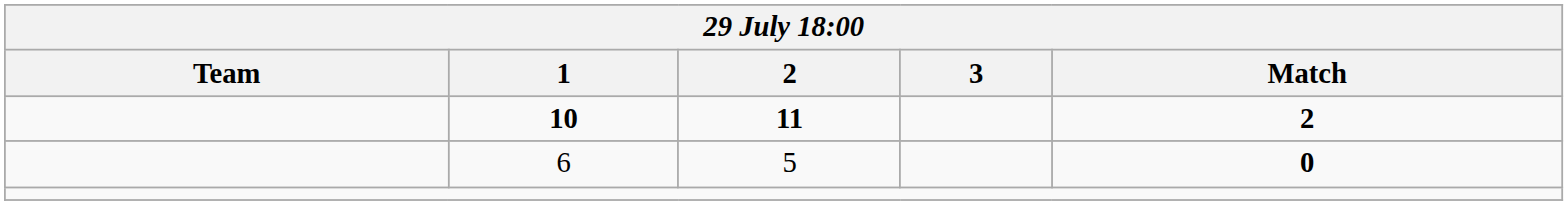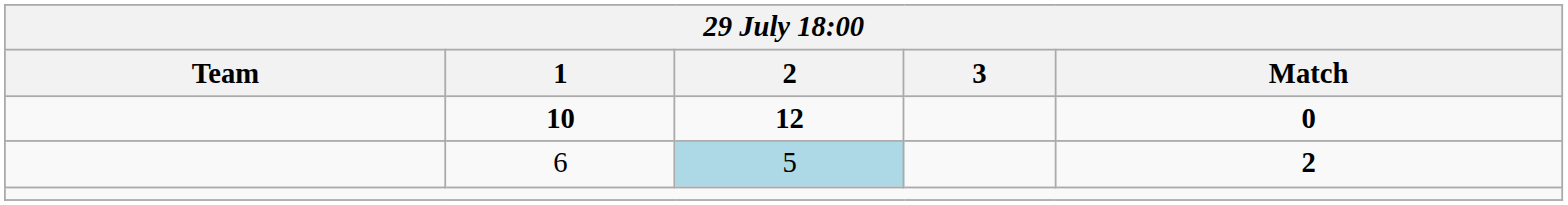(790, 118) 11 -> (790, 118) 12
(1307, 118) 2 -> (1309, 118) 0
(790, 163) no background -> (790, 163) lightblue background
(1307, 163) 0 -> (1309, 163) 2
